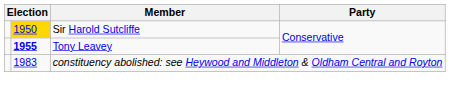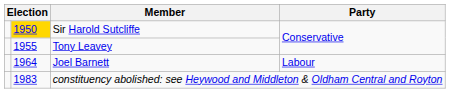(25, 46) bold -> (25, 46) normal
+ row: (81, 63)
